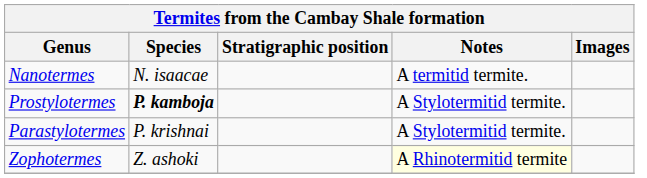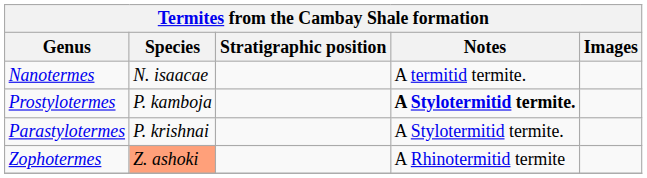(174, 103) bold -> (173, 103) normal
(481, 103) normal -> (485, 103) bold
(166, 159) no background -> (166, 159) lightsalmon background
(482, 159) lightyellow background -> (480, 159) no background
